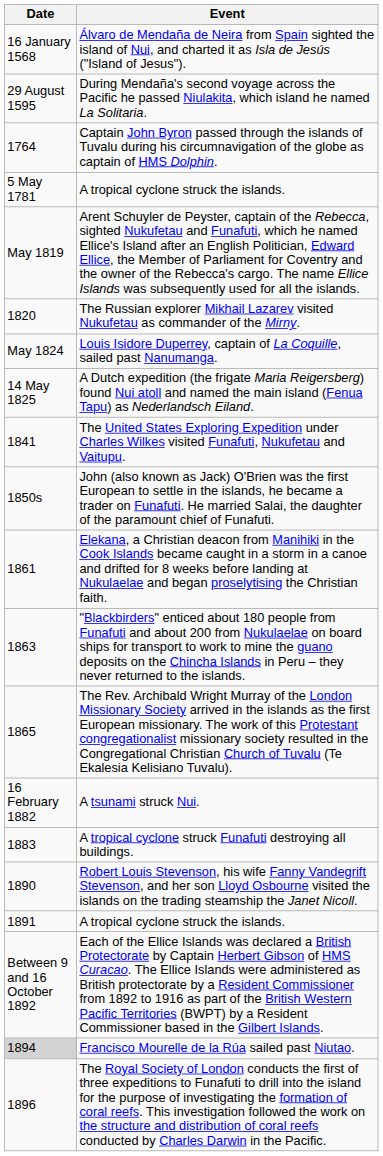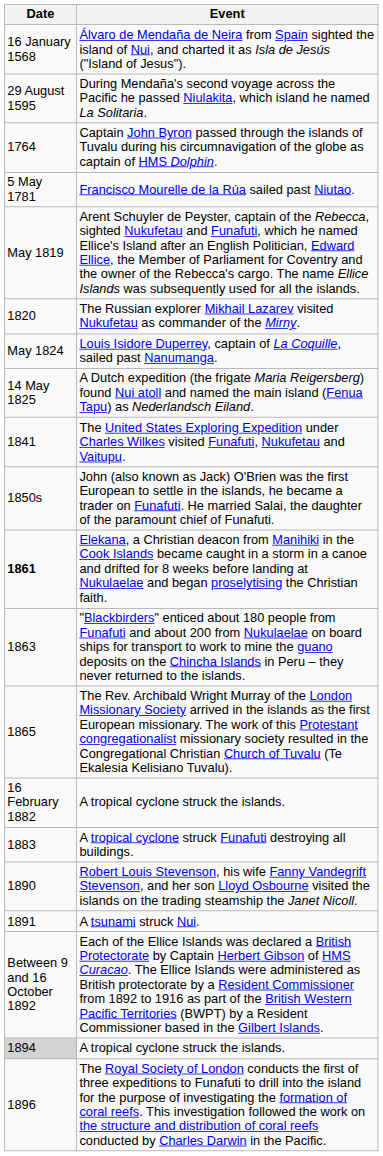(182, 189) A tropical cyclone struck the islands. -> (217, 189) Francisco Mourelle de la Rúa sailed past Niutao.
(22, 569) normal -> (22, 569) bold
(140, 802) A tsunami struck Nui. -> (182, 802) A tropical cyclone struck the islands.
(182, 921) A tropical cyclone struck the islands. -> (140, 921) A tsunami struck Nui.
(217, 1048) Francisco Mourelle de la Rúa sailed past Niutao. -> (182, 1048) A tropical cyclone struck the islands.
